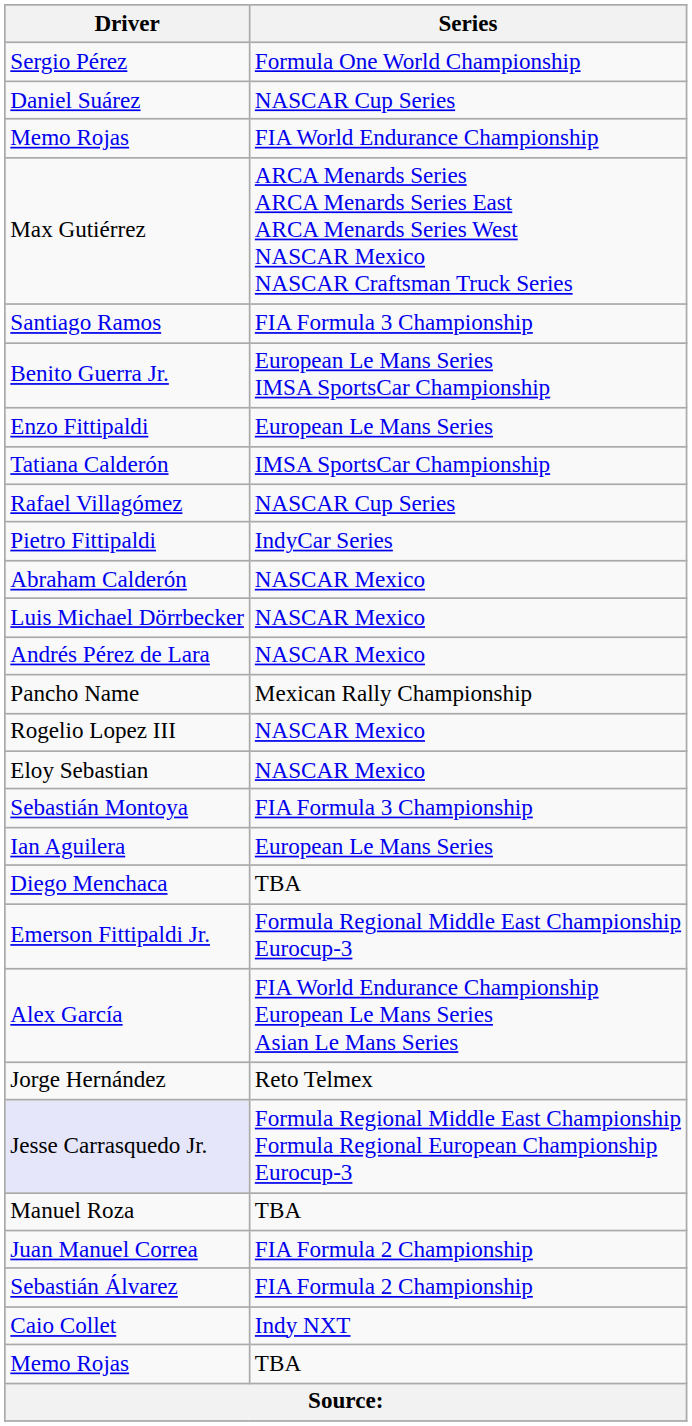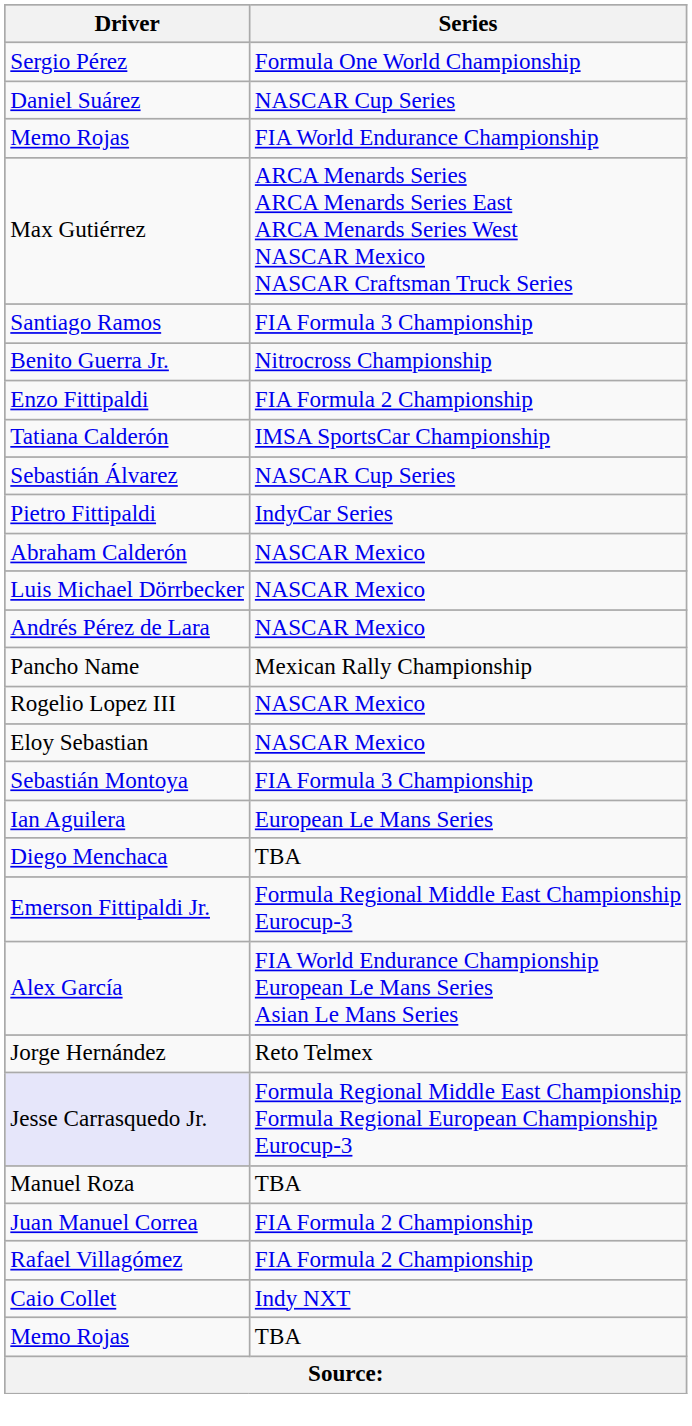(403, 374) European Le Mans Series IMSA SportsCar Championship -> (373, 360) Nitrocross Championship
(374, 426) European Le Mans Series -> (394, 398) FIA Formula 2 Championship
(96, 502) Rafael Villagómez -> (94, 475) Sebastián Álvarez
(94, 1286) Sebastián Álvarez -> (96, 1259) Rafael Villagómez
